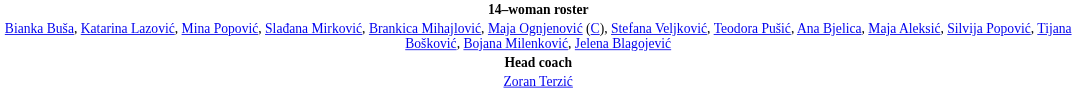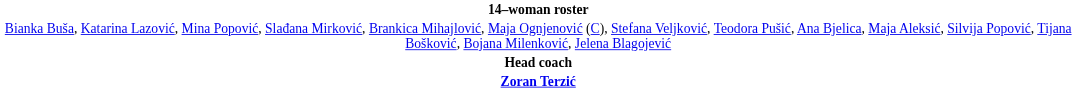(538, 81) normal -> (538, 81) bold
